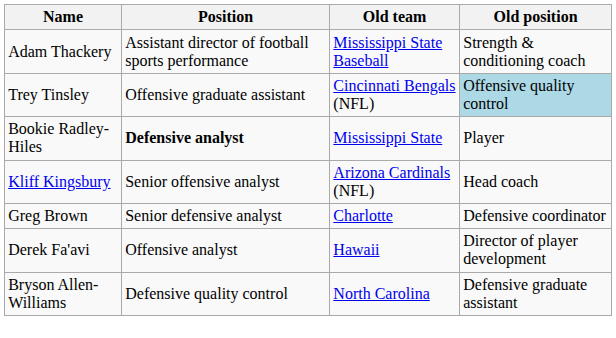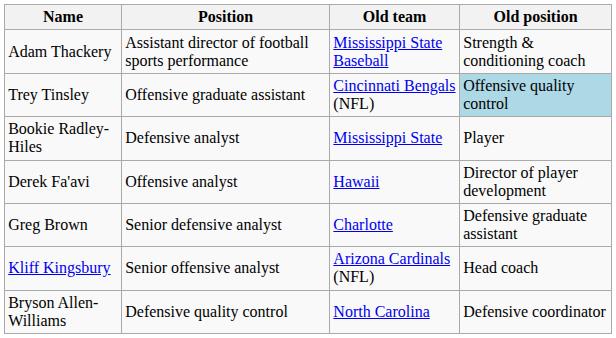(185, 138) bold -> (182, 138) normal
rows swapped: (49, 250) <-> (59, 181)
(535, 216) Defensive coordinator -> (525, 225) Defensive graduate assistant
(525, 293) Defensive graduate assistant -> (535, 311) Defensive coordinator
